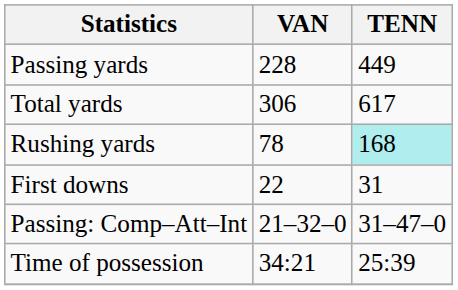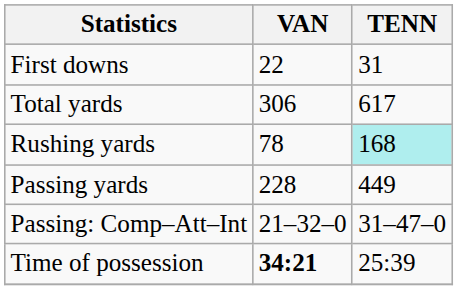rows swapped: (70, 183) <-> (79, 64)
(287, 263) normal -> (288, 263) bold
